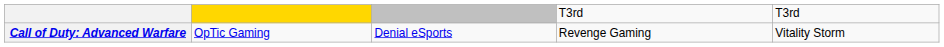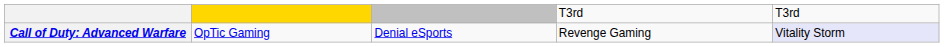(810, 32) no background -> (810, 32) lavender background
